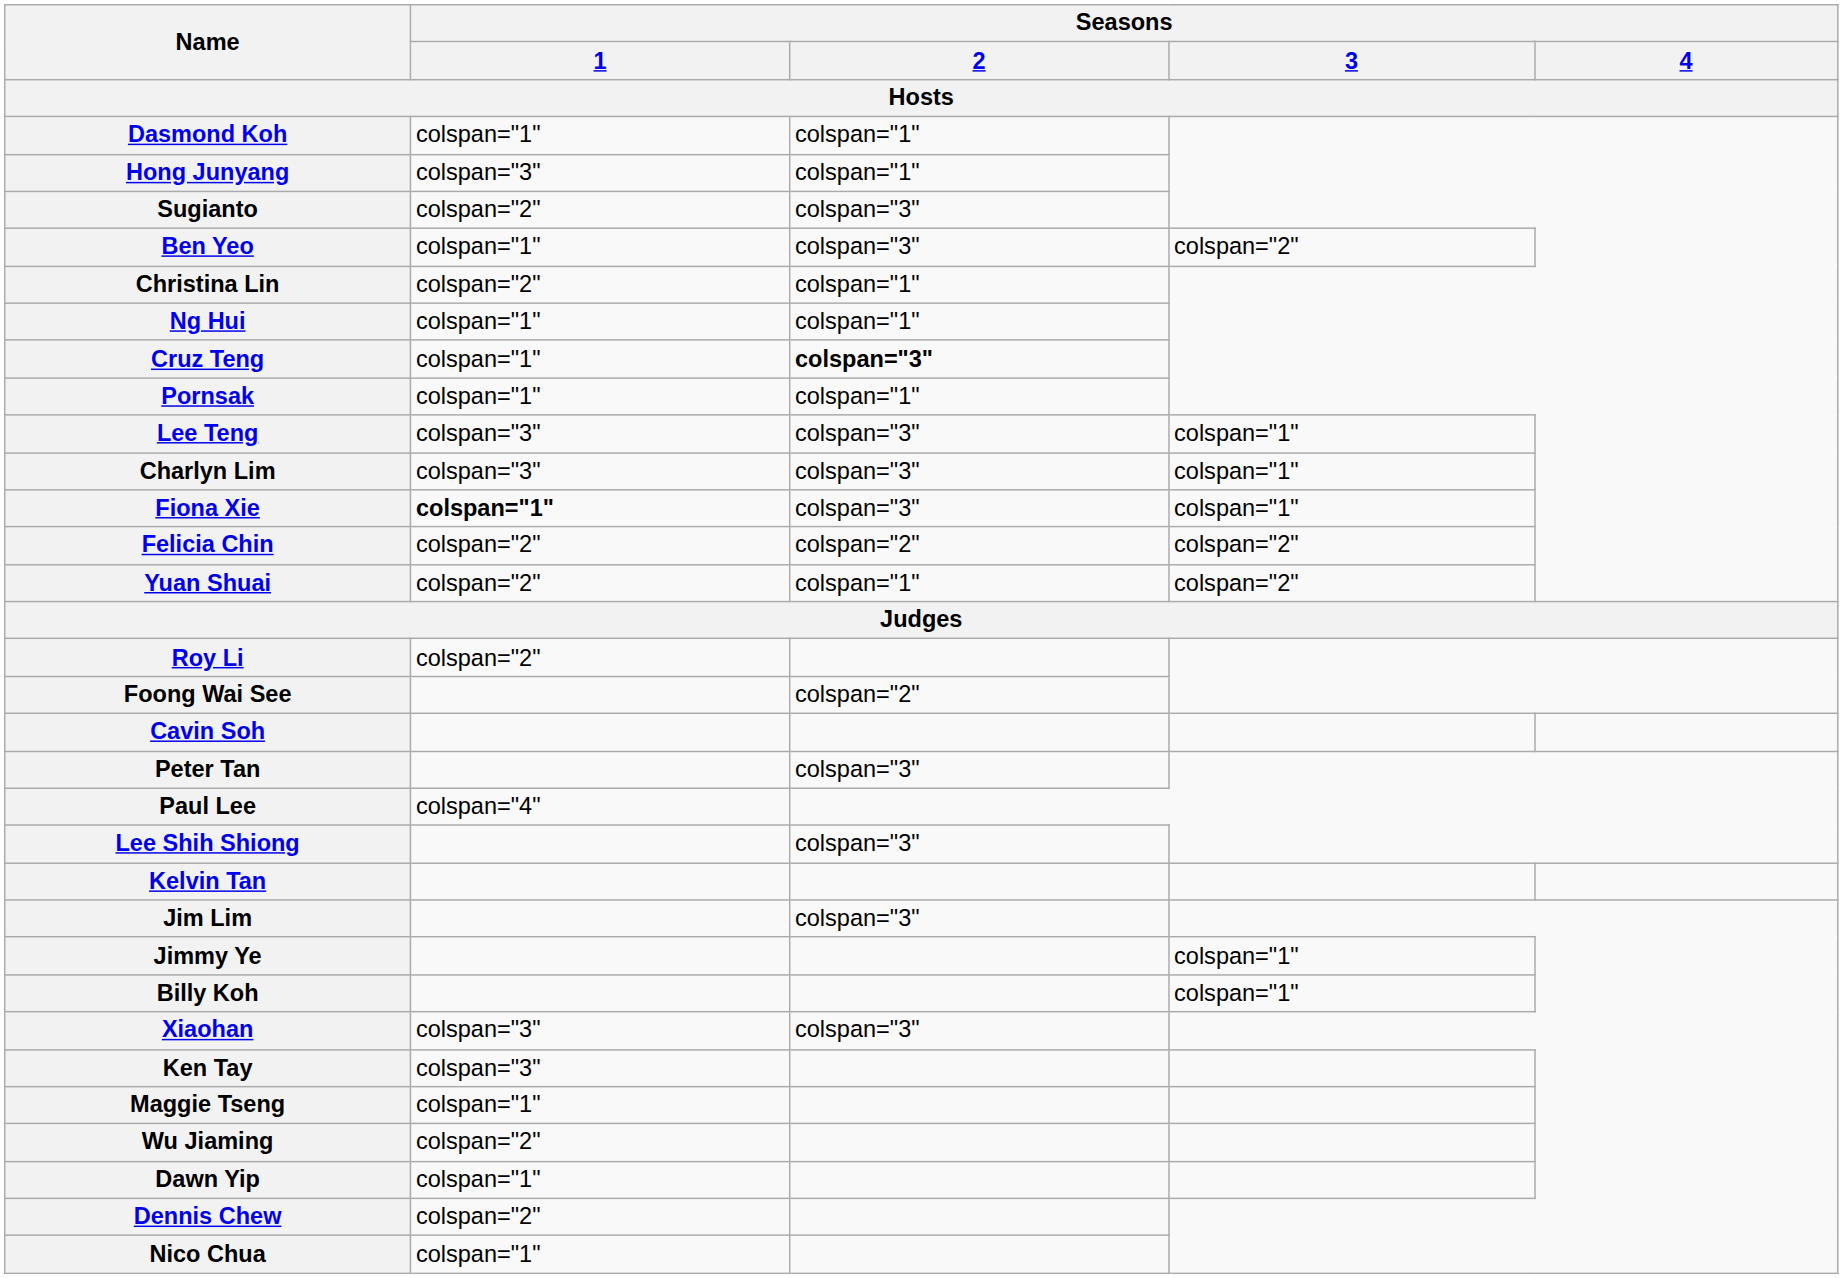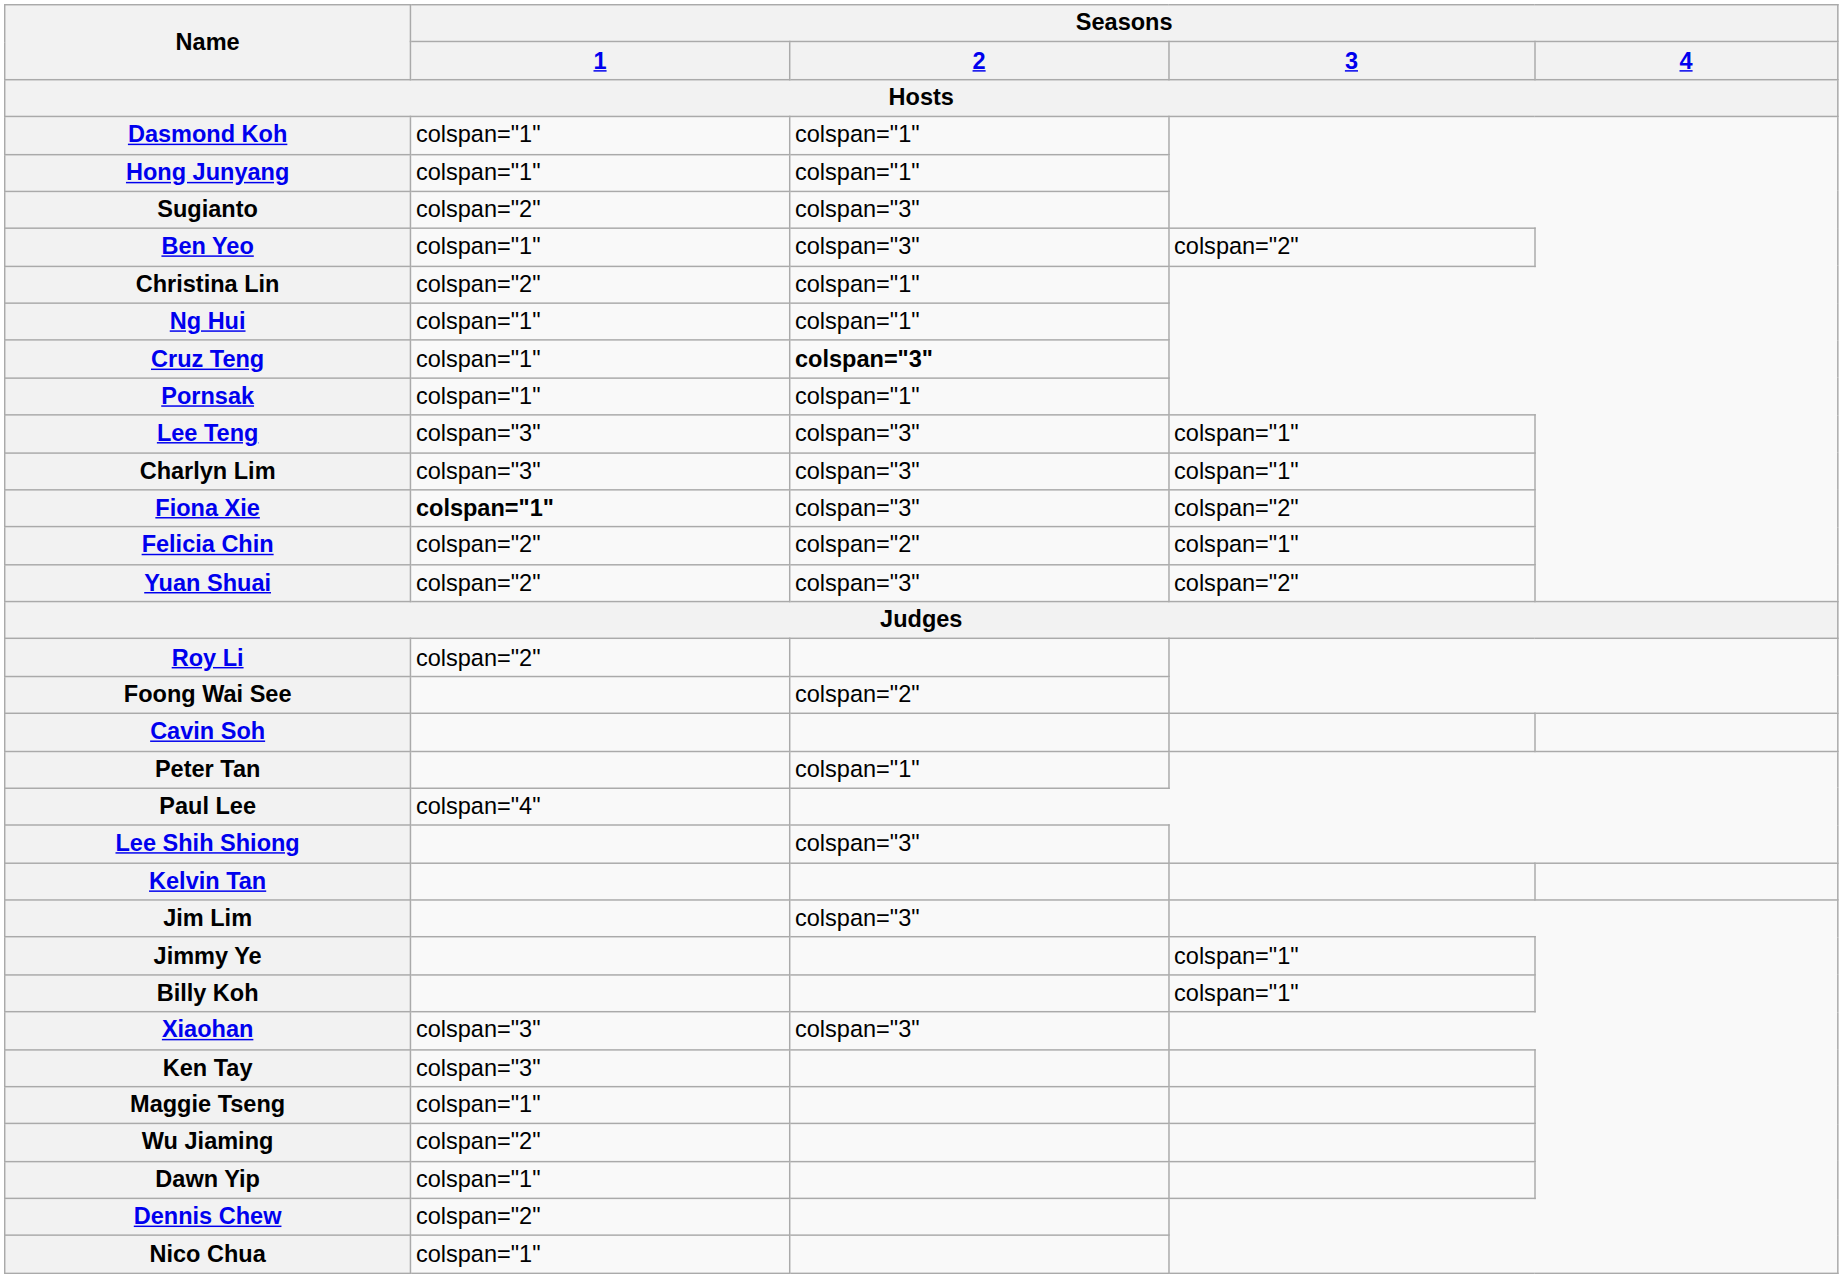(478, 172) colspan="3" -> (478, 172) colspan="1"
(1236, 508) colspan="1" -> (1236, 508) colspan="2"
(1236, 545) colspan="2" -> (1236, 545) colspan="1"
(857, 582) colspan="1" -> (857, 582) colspan="3"
(857, 769) colspan="3" -> (857, 769) colspan="1"
